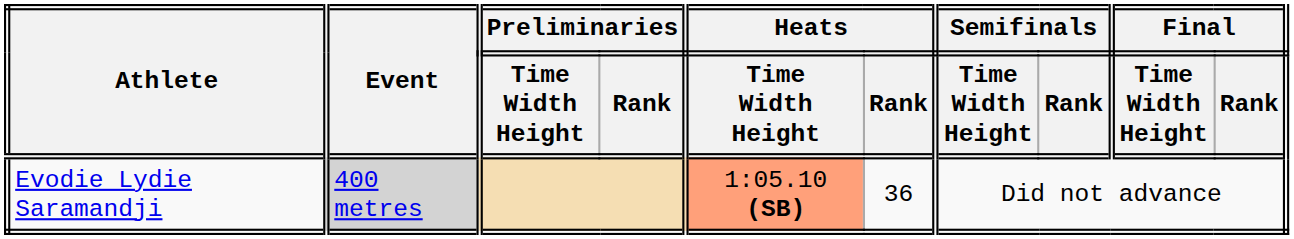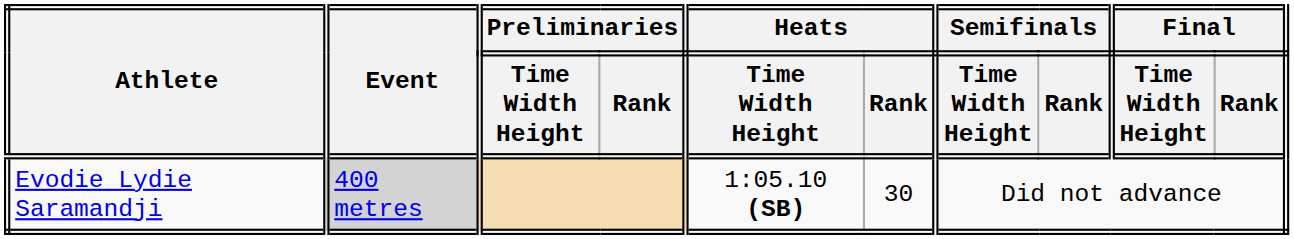(776, 194) lightsalmon background -> (776, 194) no background
(899, 194) 36 -> (899, 194) 30
